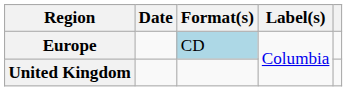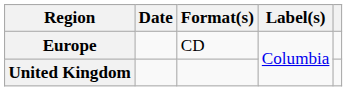(193, 45) lightblue background -> (193, 45) no background
